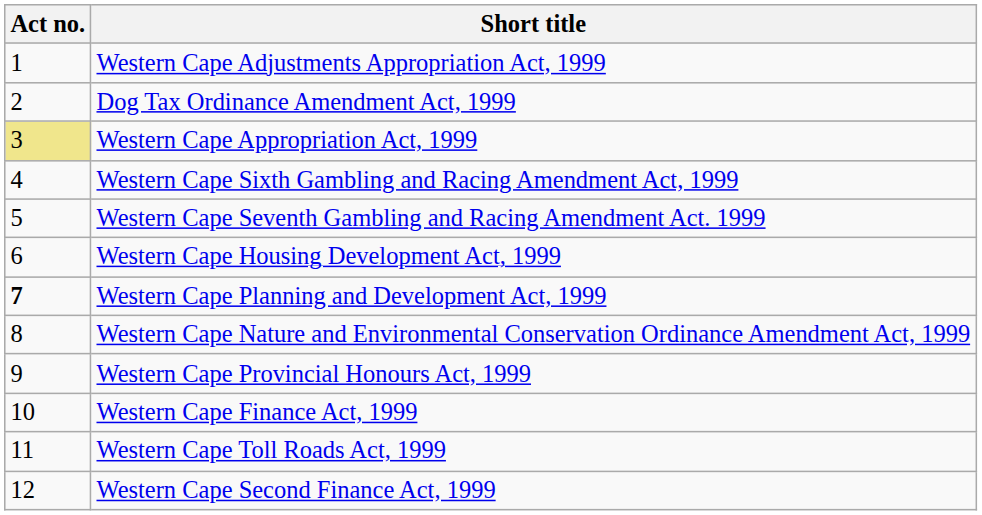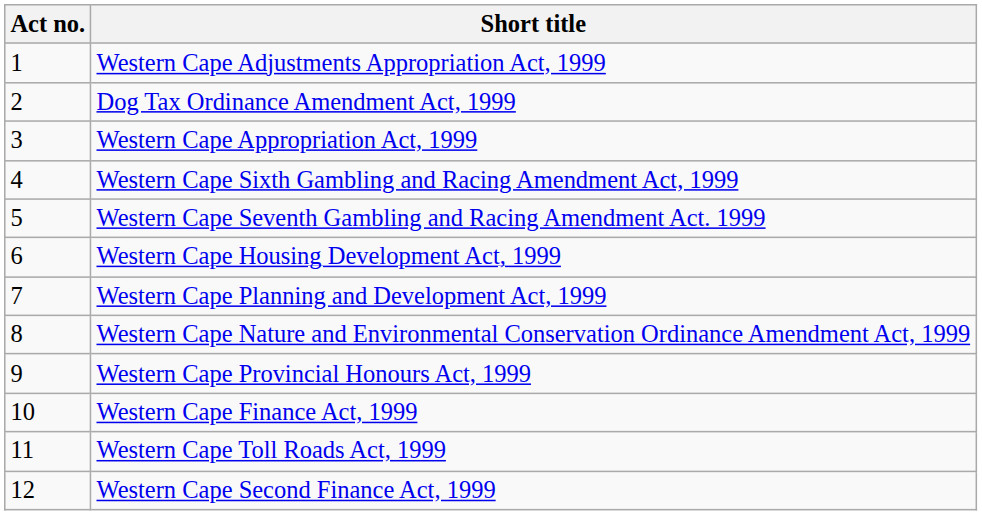(17, 140) khaki background -> (17, 140) no background
(17, 295) bold -> (17, 295) normal
